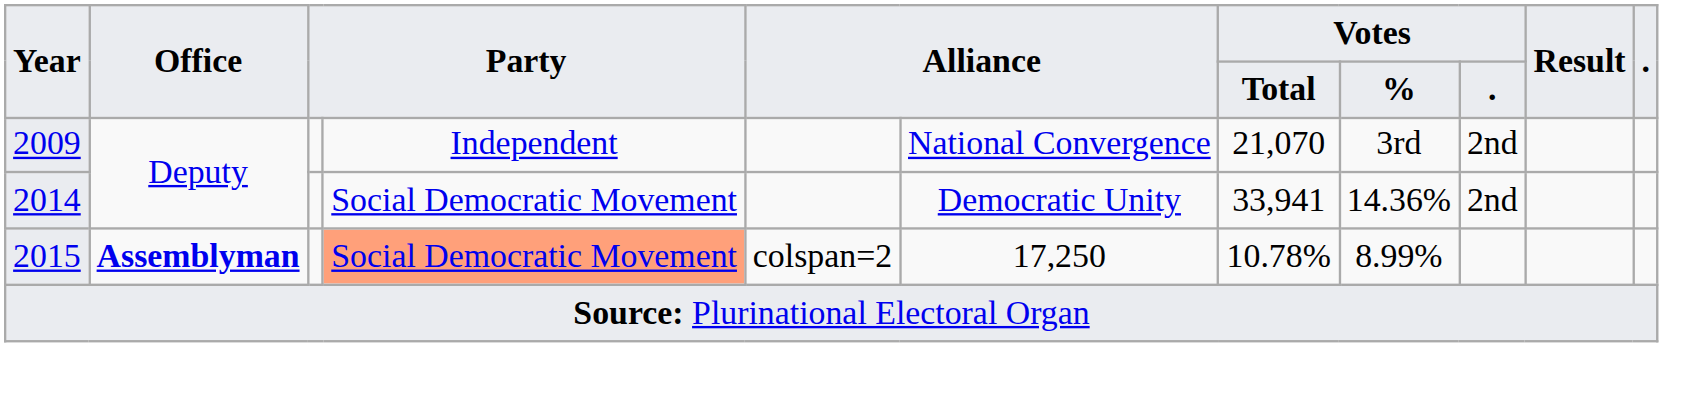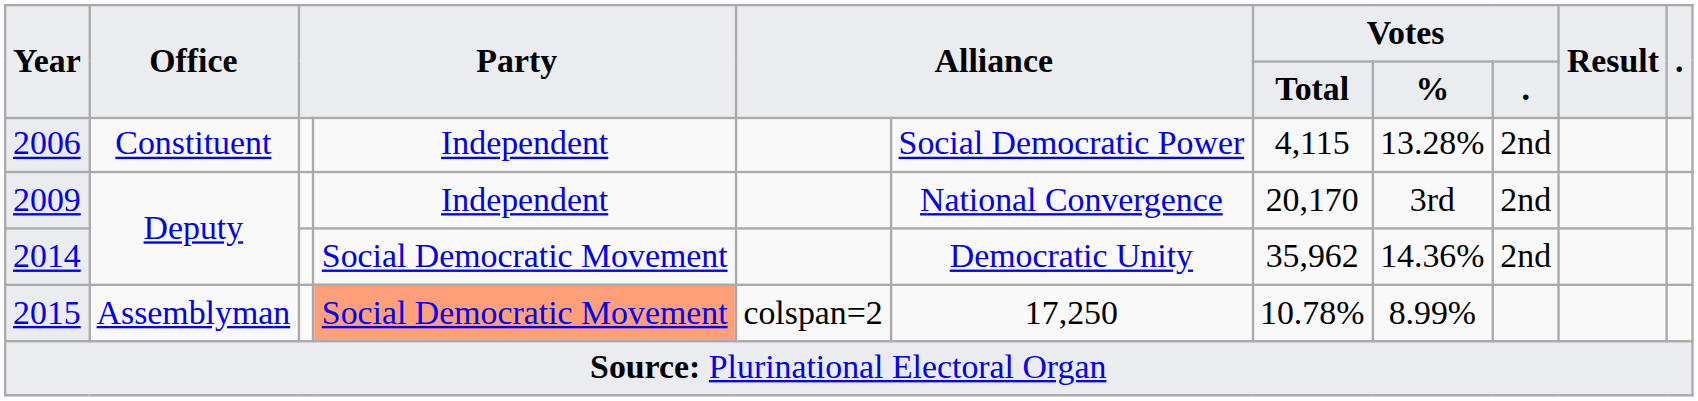+ row: (47, 144)
(1279, 144) 21,070 -> (1312, 200) 20,170
(1279, 200) 33,941 -> (1312, 256) 35,962
(198, 256) bold -> (193, 311) normal
